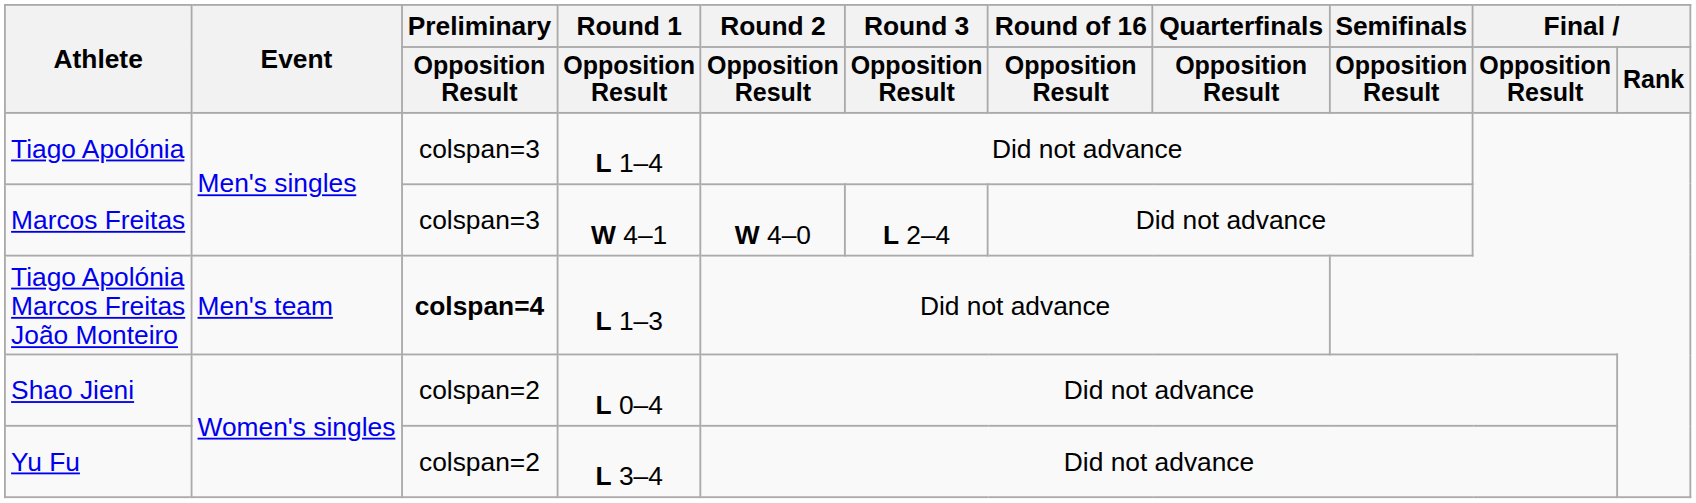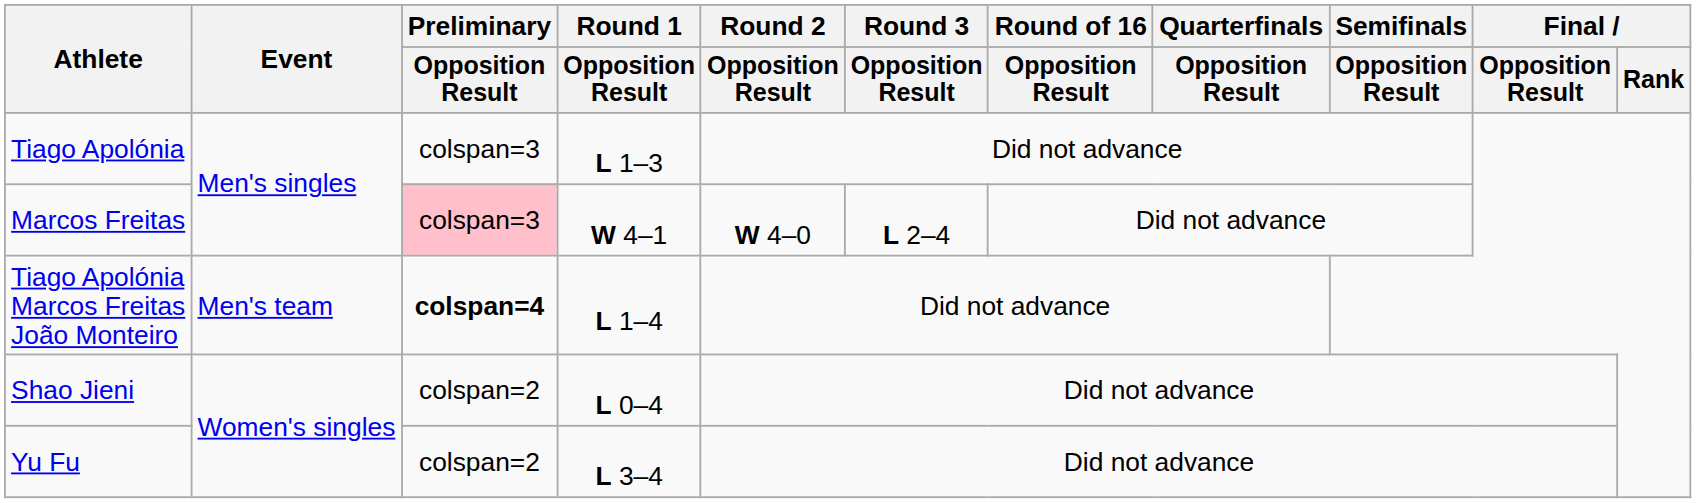(629, 164) L 1–4 -> (629, 164) L 1–3
(479, 220) no background -> (479, 220) pink background
(629, 320) L 1–3 -> (629, 320) L 1–4
